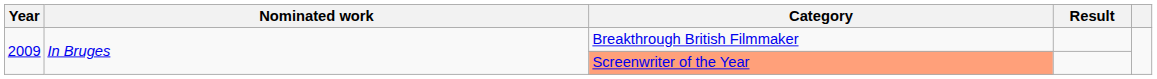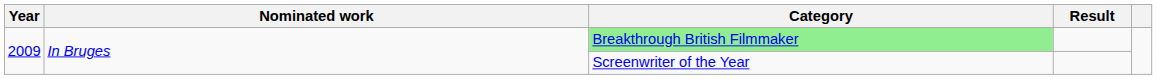(695, 39) no background -> (695, 39) lightgreen background
(671, 62) lightsalmon background -> (671, 62) no background
